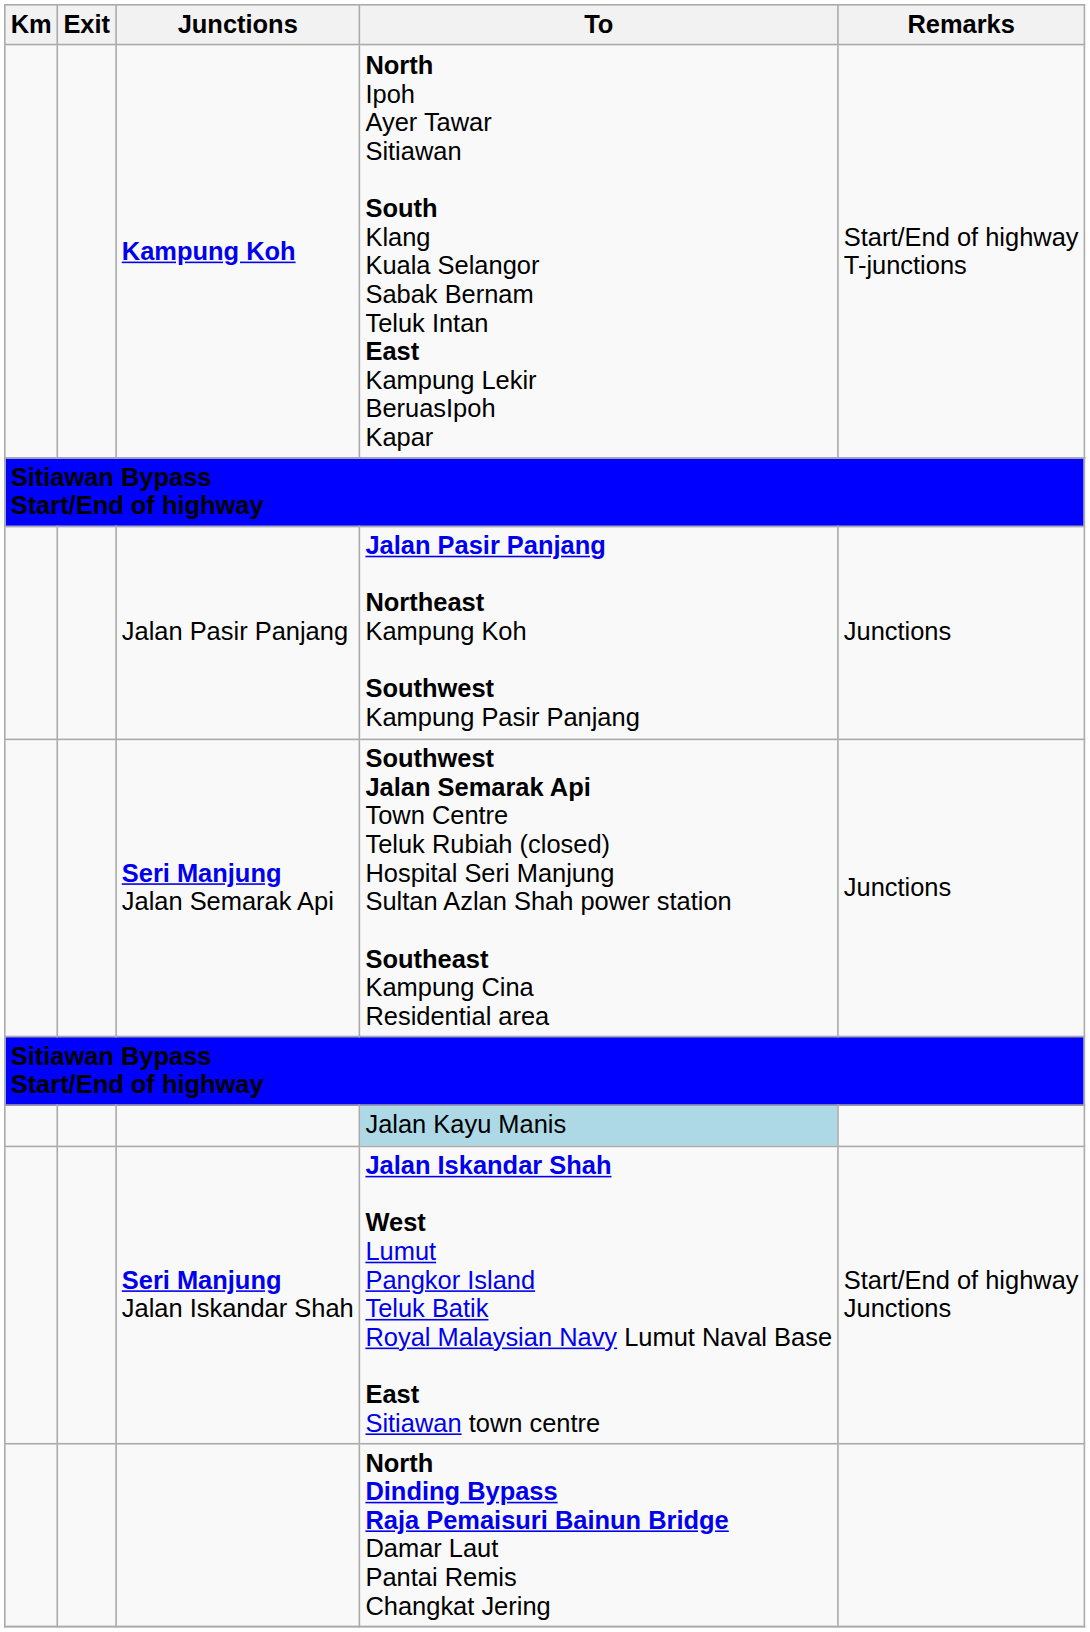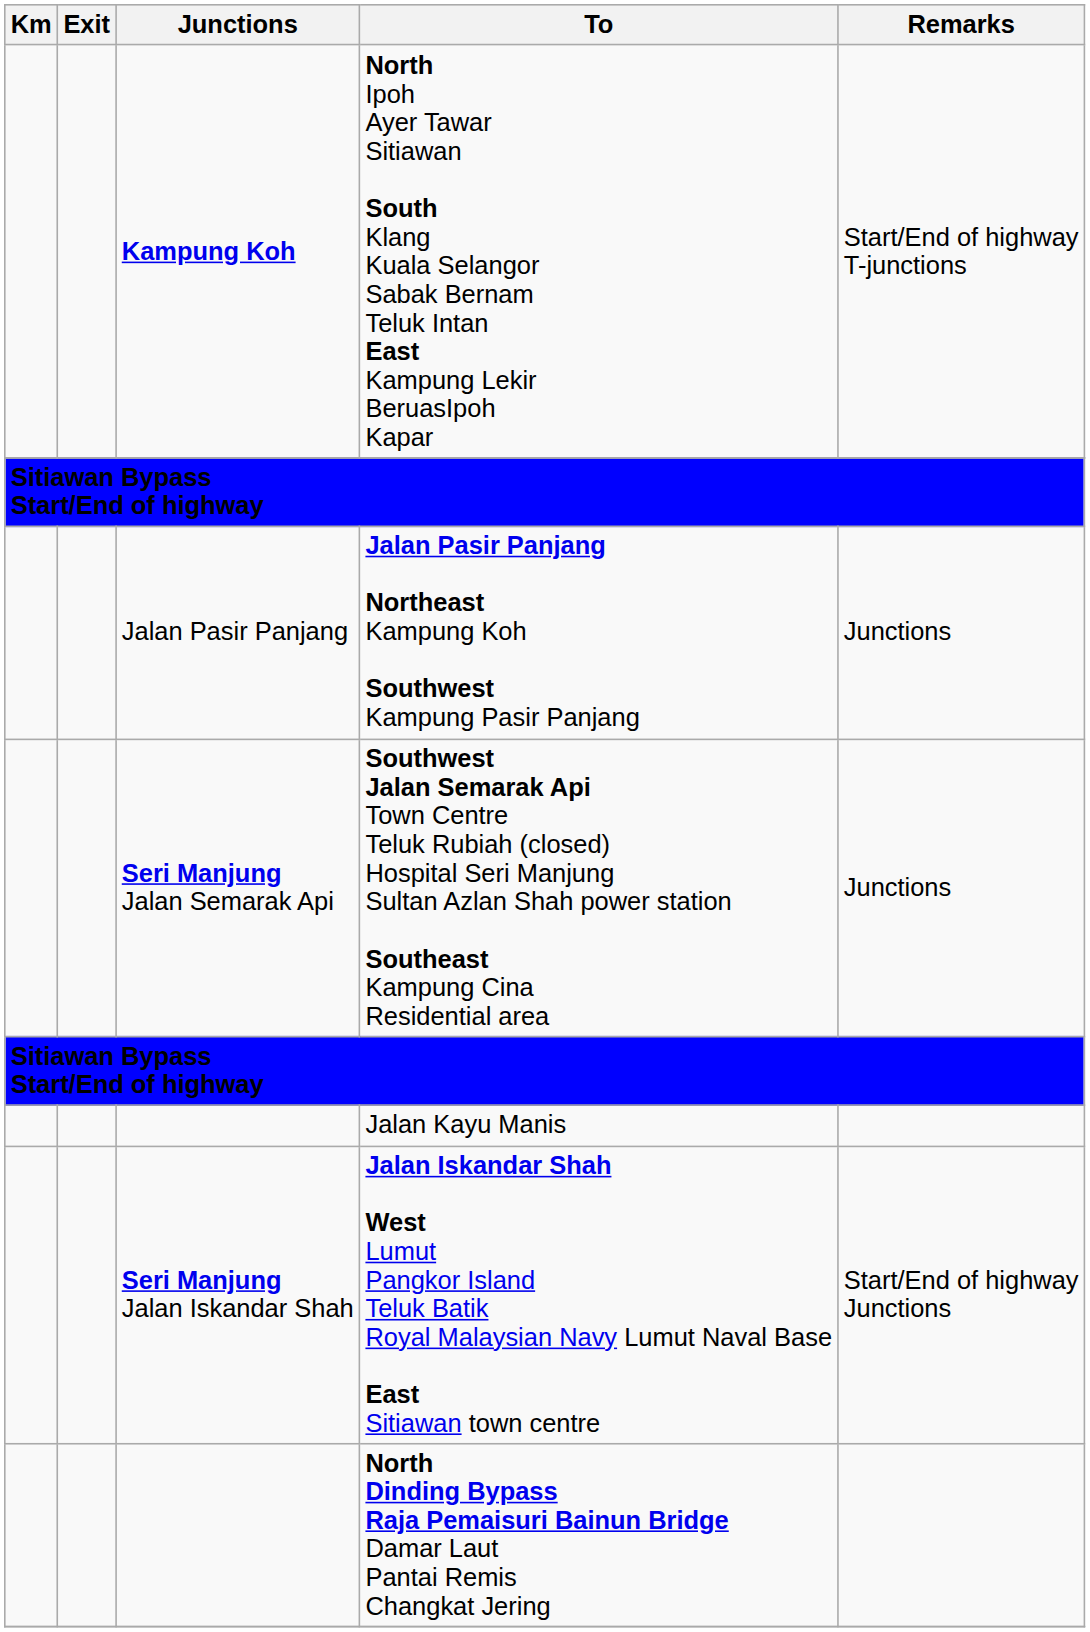(466, 1125) lightblue background -> (466, 1125) no background
